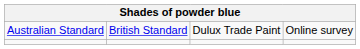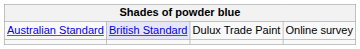(148, 30) no background -> (148, 30) lavender background
